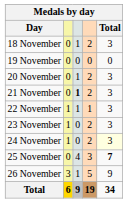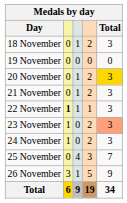(110, 76) no background -> (110, 76) gold background
(78, 93) bold -> (78, 93) normal
(68, 109) normal -> (68, 109) bold
(110, 125) no background -> (110, 125) lightsalmon background
(110, 141) lightyellow background -> (110, 141) no background
(110, 157) bold -> (110, 157) normal
